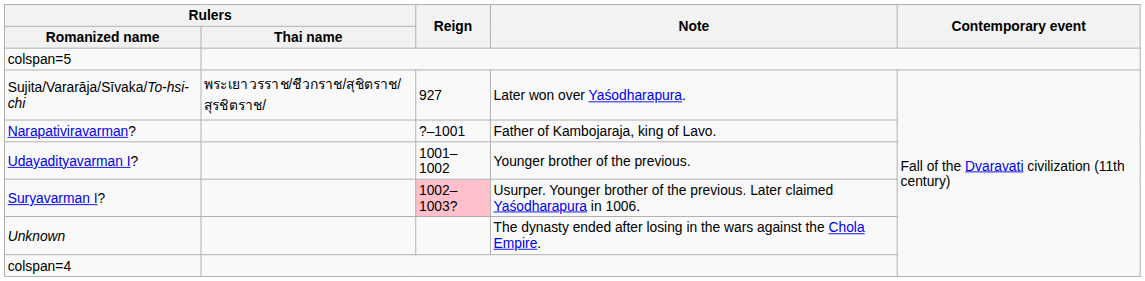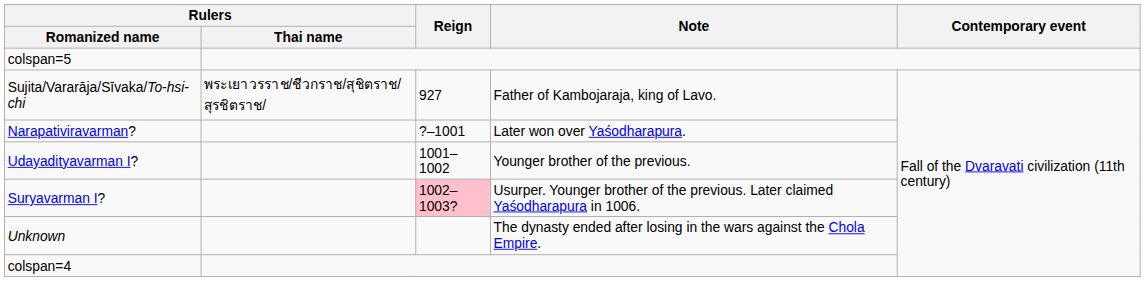(590, 95) Later won over Yaśodharapura. -> (605, 95) Father of Kambojaraja, king of Lavo.
(605, 131) Father of Kambojaraja, king of Lavo. -> (590, 131) Later won over Yaśodharapura.
